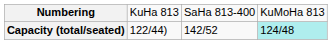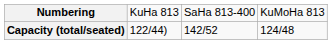(277, 30) paleturquoise background -> (277, 30) no background
